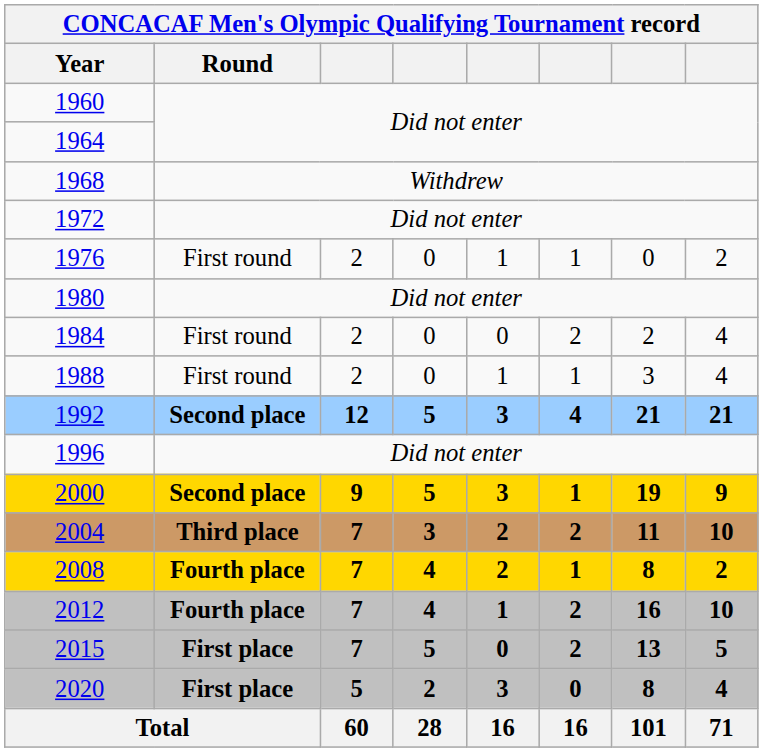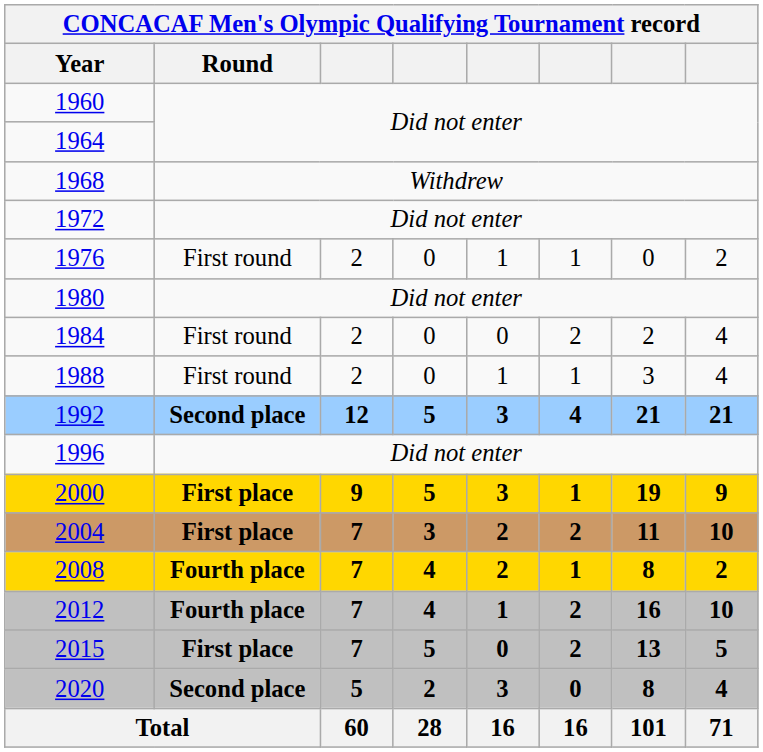(237, 492) Second place -> (237, 492) First place
(237, 532) Third place -> (237, 532) First place
(237, 688) First place -> (237, 688) Second place
